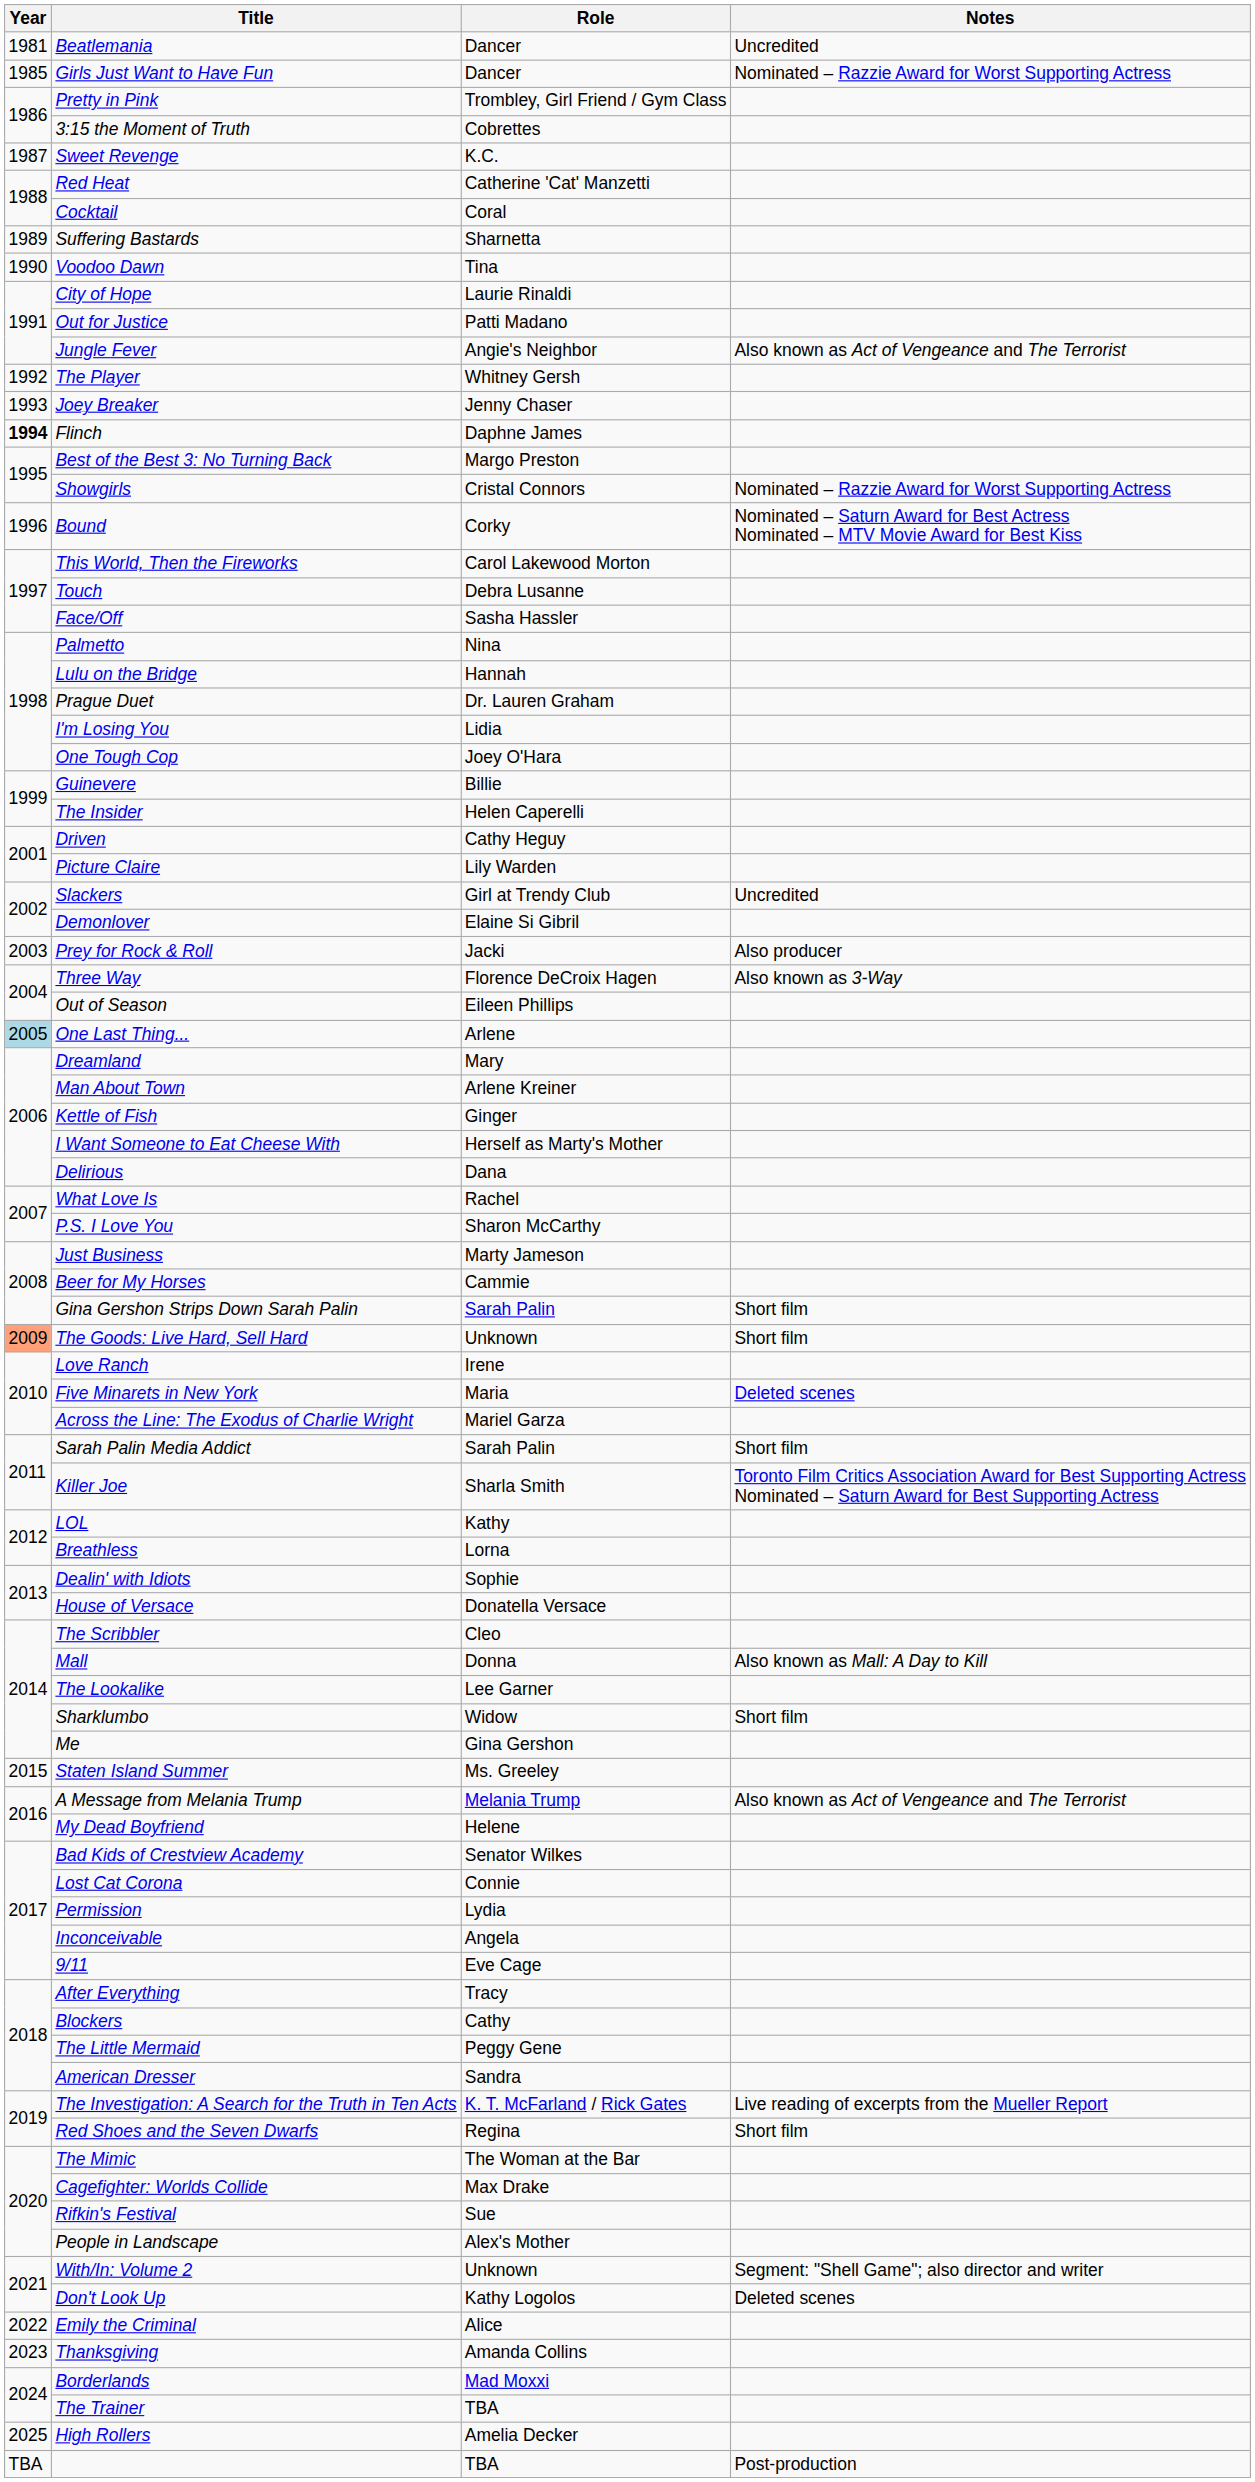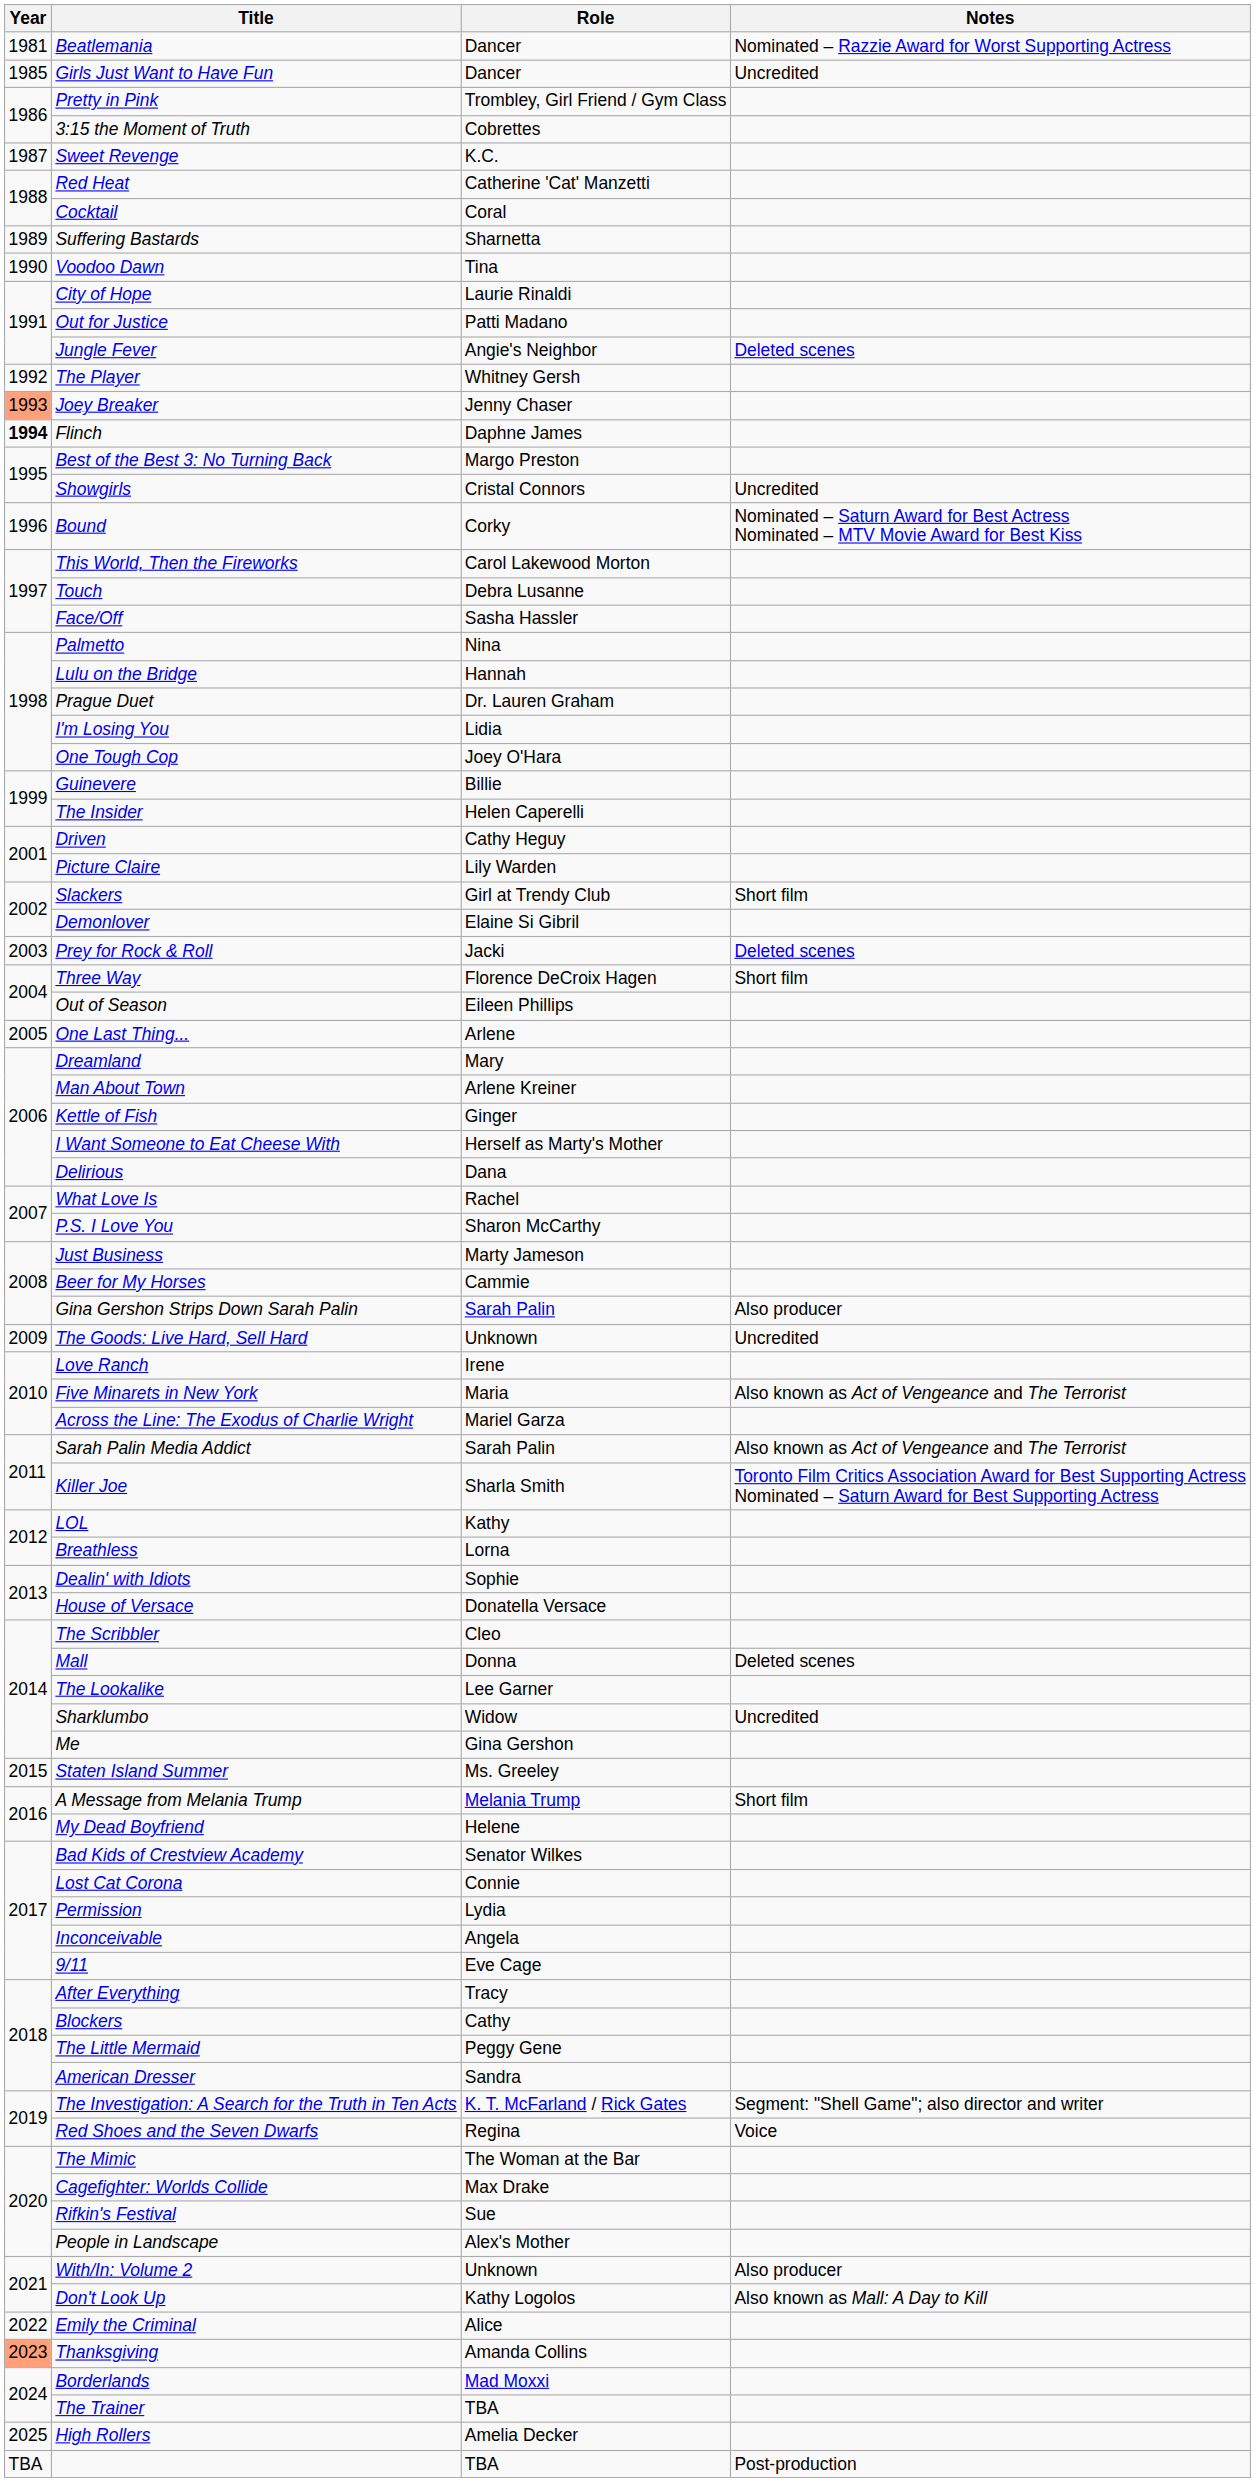(777, 45) Uncredited -> (953, 45) Nominated – Razzie Award for Worst Supporting Actress
(953, 73) Nominated – Razzie Award for Worst Supporting Actress -> (777, 73) Uncredited
(930, 350) Also known as Act of Vengeance and The Terrorist -> (795, 350) Deleted scenes
(28, 405) no background -> (28, 405) lightsalmon background
(953, 488) Nominated – Razzie Award for Worst Supporting Actress -> (777, 488) Uncredited
(777, 895) Uncredited -> (771, 895) Short film
(788, 950) Also producer -> (795, 950) Deleted scenes
(818, 978) Also known as 3-Way -> (771, 978) Short film
(28, 1033) lightblue background -> (28, 1033) no background
(771, 1310) Short film -> (788, 1310) Also producer
(28, 1337) lightsalmon background -> (28, 1337) no background
(771, 1337) Short film -> (777, 1337) Uncredited
(795, 1393) Deleted scenes -> (930, 1393) Also known as Act of Vengeance and The Terrorist
(771, 1448) Short film -> (930, 1448) Also known as Act of Vengeance and The Terrorist
(861, 1661) Also known as Mall: A Day to Kill -> (795, 1661) Deleted scenes
(771, 1717) Short film -> (777, 1717) Uncredited
(930, 1800) Also known as Act of Vengeance and The Terrorist -> (771, 1800) Short film
(921, 2104) Live reading of excerpts from the Mueller Report -> (919, 2104) Segment: "Shell Game"; also director and writer
(771, 2131) Short film -> (756, 2131) Voice
(919, 2270) Segment: "Shell Game"; also director and writer -> (788, 2270) Also producer
(795, 2297) Deleted scenes -> (861, 2297) Also known as Mall: A Day to Kill
(28, 2353) no background -> (28, 2353) lightsalmon background
